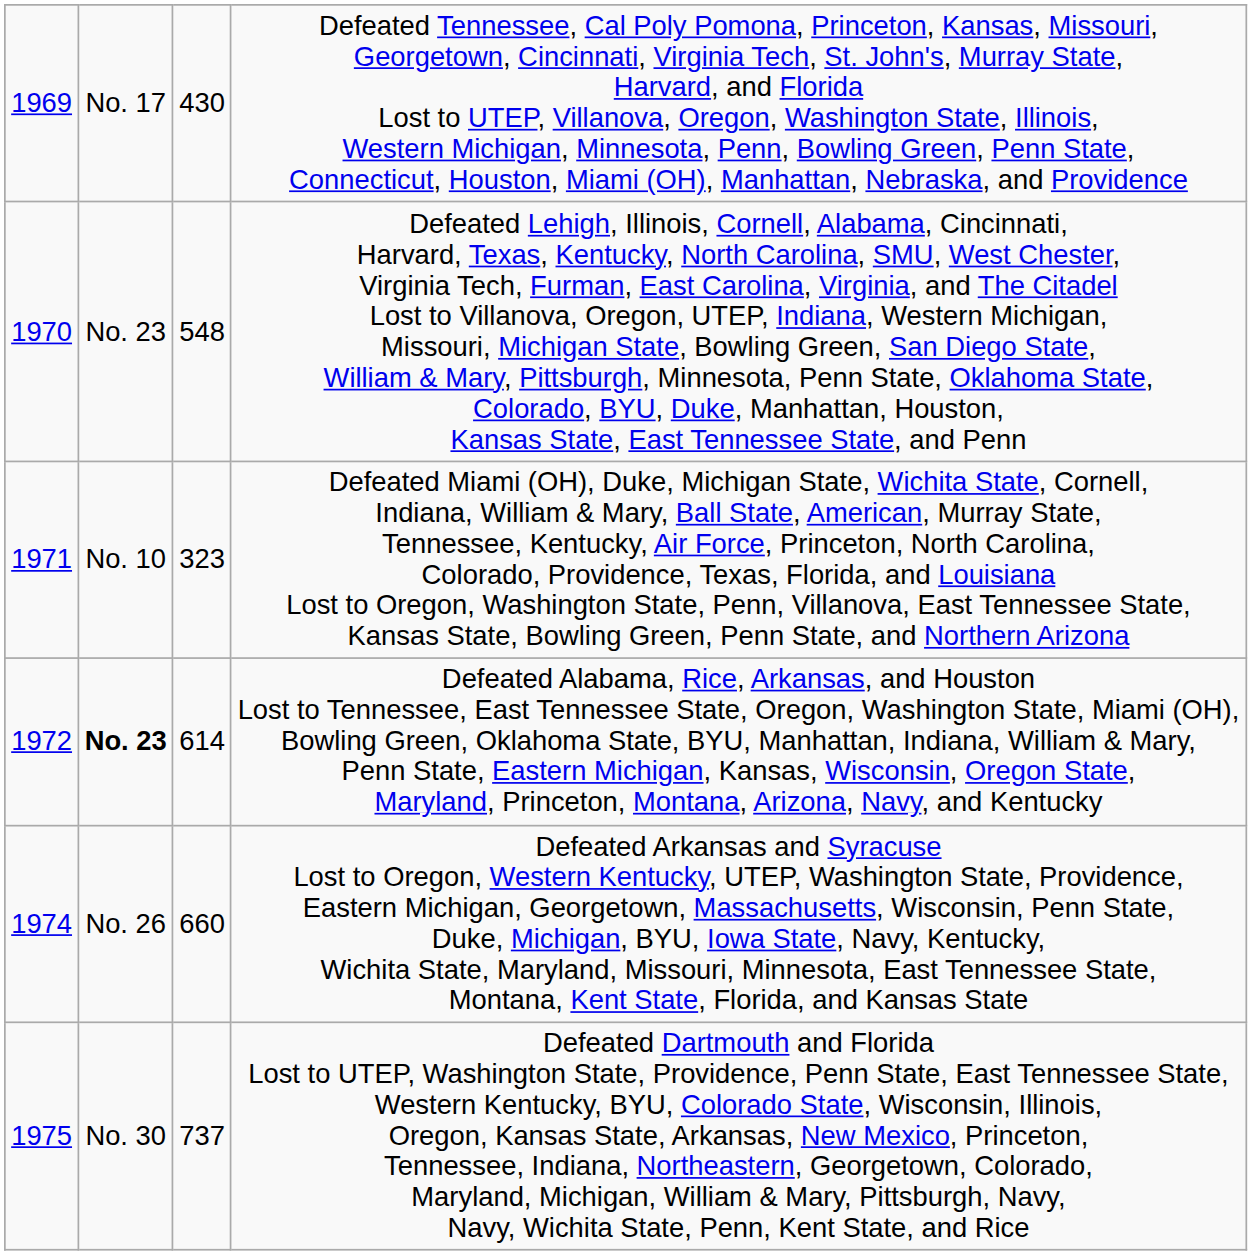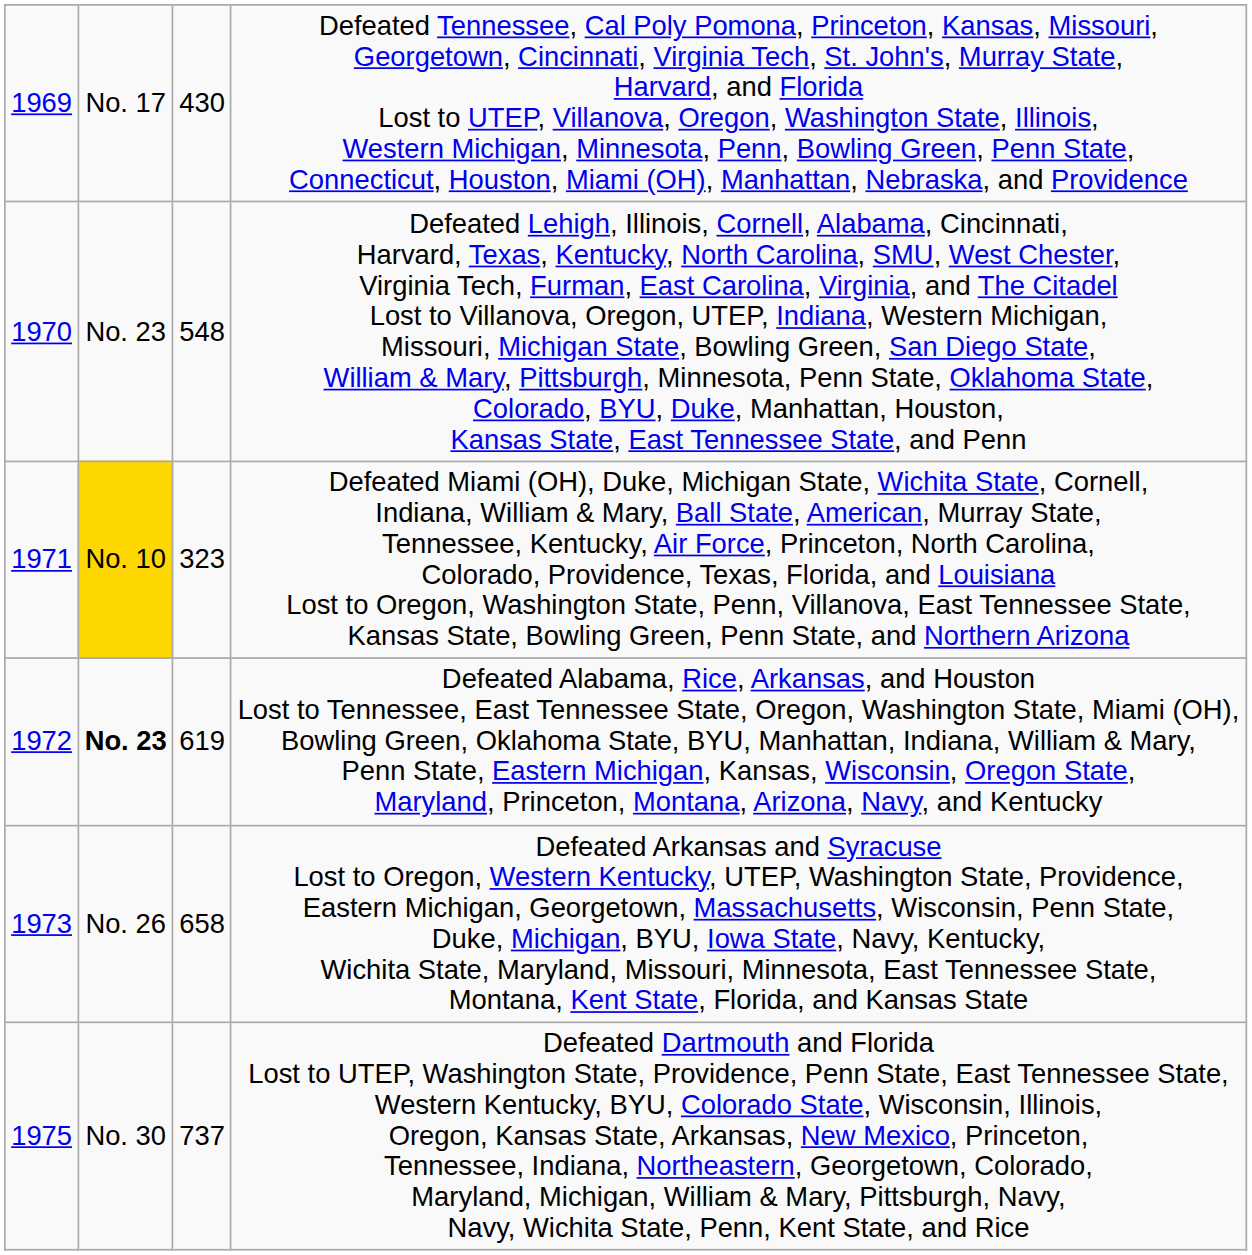(126, 559) no background -> (126, 559) gold background
(202, 741) 614 -> (202, 741) 619
(42, 923) 1974 -> (42, 923) 1973
(202, 923) 660 -> (202, 923) 658
